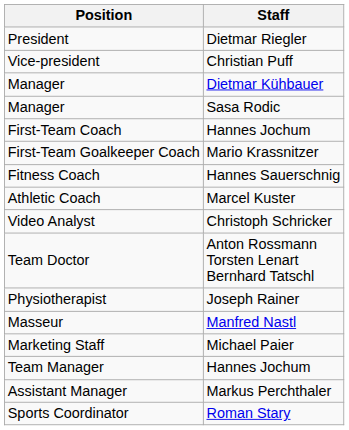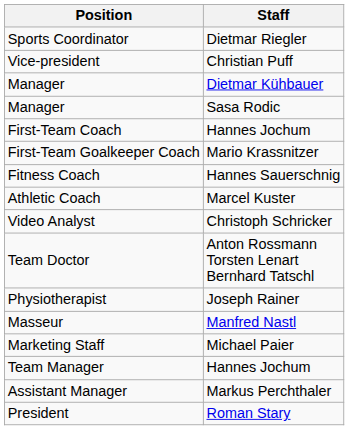(38, 38) President -> (68, 38) Sports Coordinator
(68, 413) Sports Coordinator -> (38, 413) President
